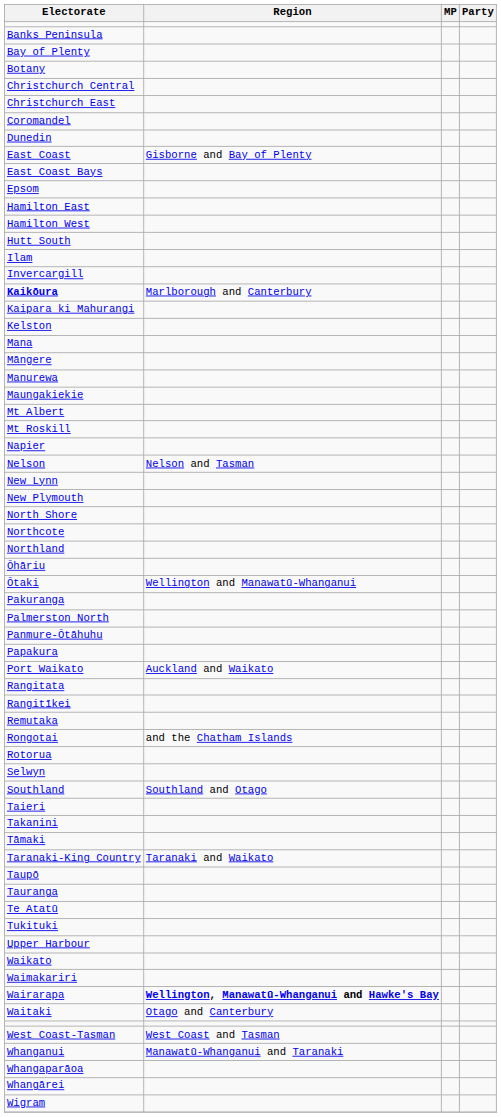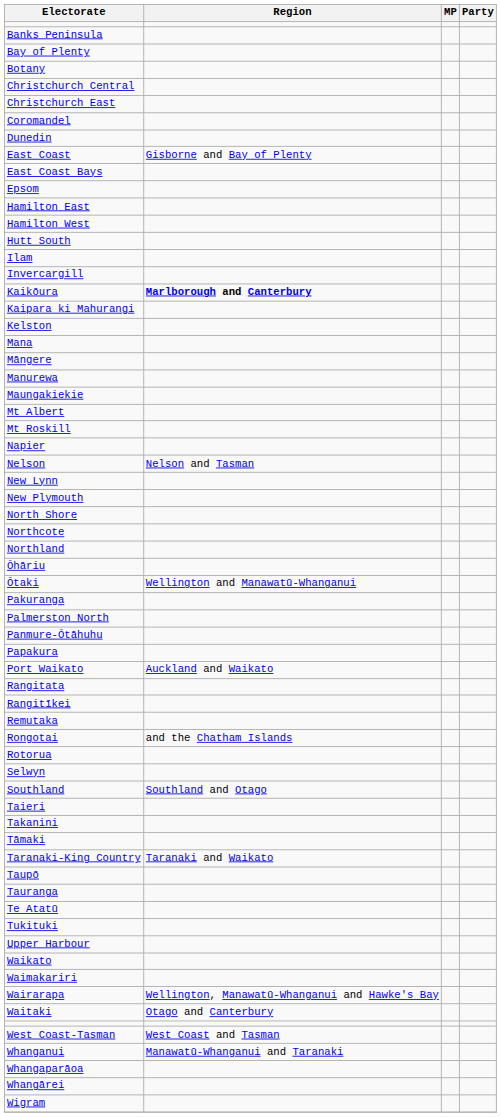(32, 293) bold -> (32, 293) normal
(229, 293) normal -> (229, 293) bold
(292, 996) bold -> (292, 996) normal
